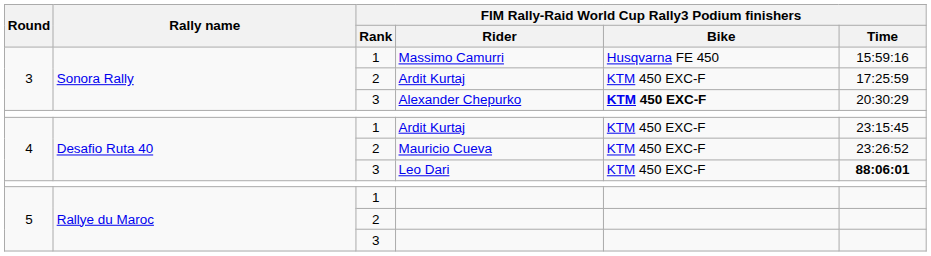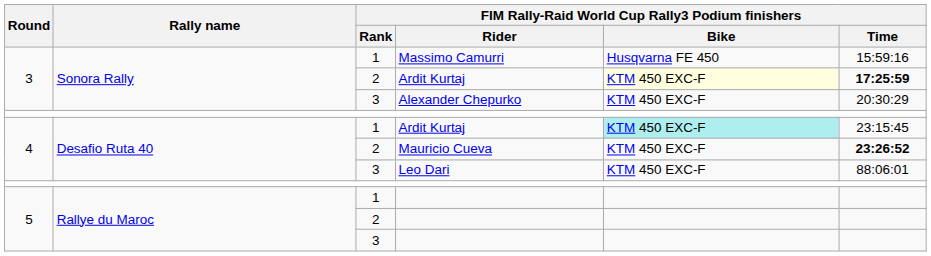(656, 78) no background -> (656, 78) lightyellow background
(882, 78) normal -> (882, 78) bold
(657, 100) bold -> (656, 100) normal
(656, 127) no background -> (656, 127) paleturquoise background
(882, 148) normal -> (882, 148) bold
(882, 170) bold -> (882, 170) normal
